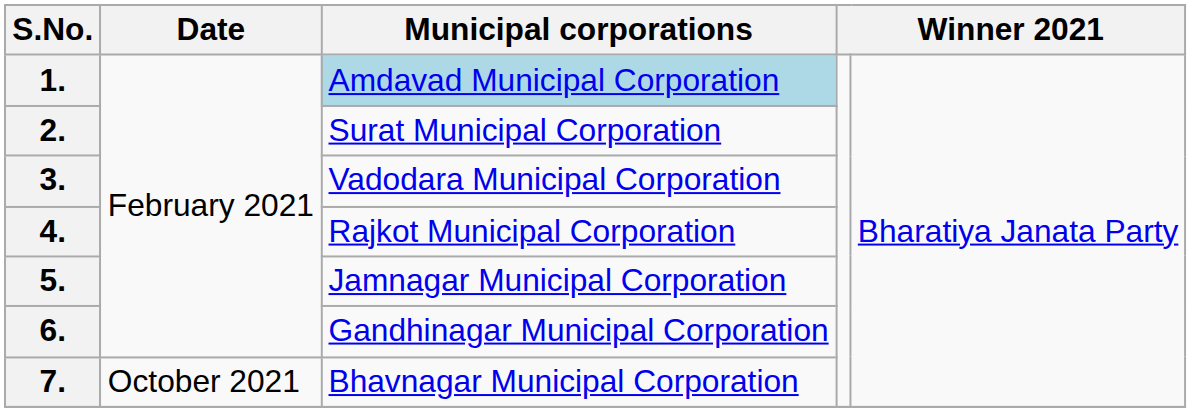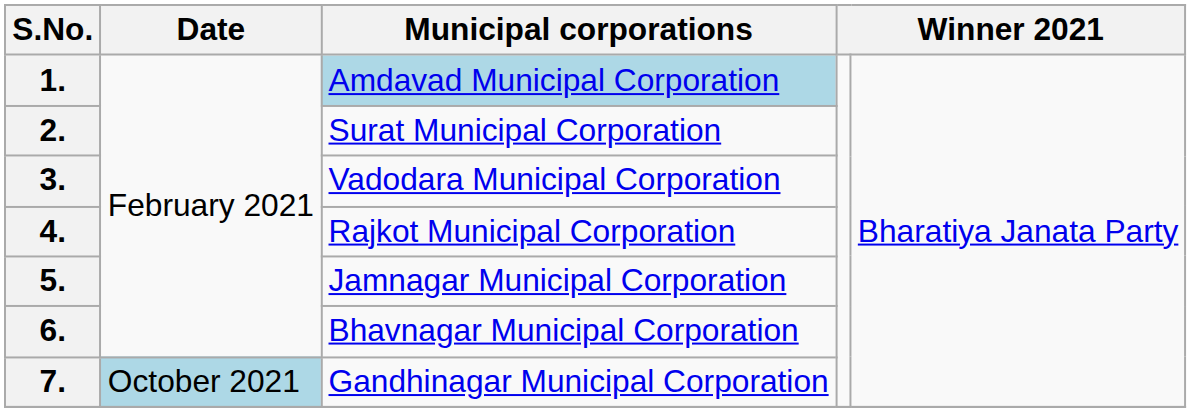(579, 331) Gandhinagar Municipal Corporation -> (564, 331) Bhavnagar Municipal Corporation
(204, 381) no background -> (204, 381) lightblue background
(564, 381) Bhavnagar Municipal Corporation -> (579, 381) Gandhinagar Municipal Corporation
